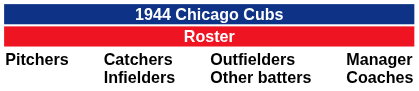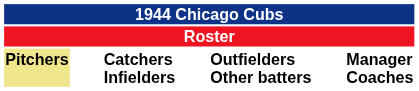(37, 59) no background -> (37, 59) khaki background
